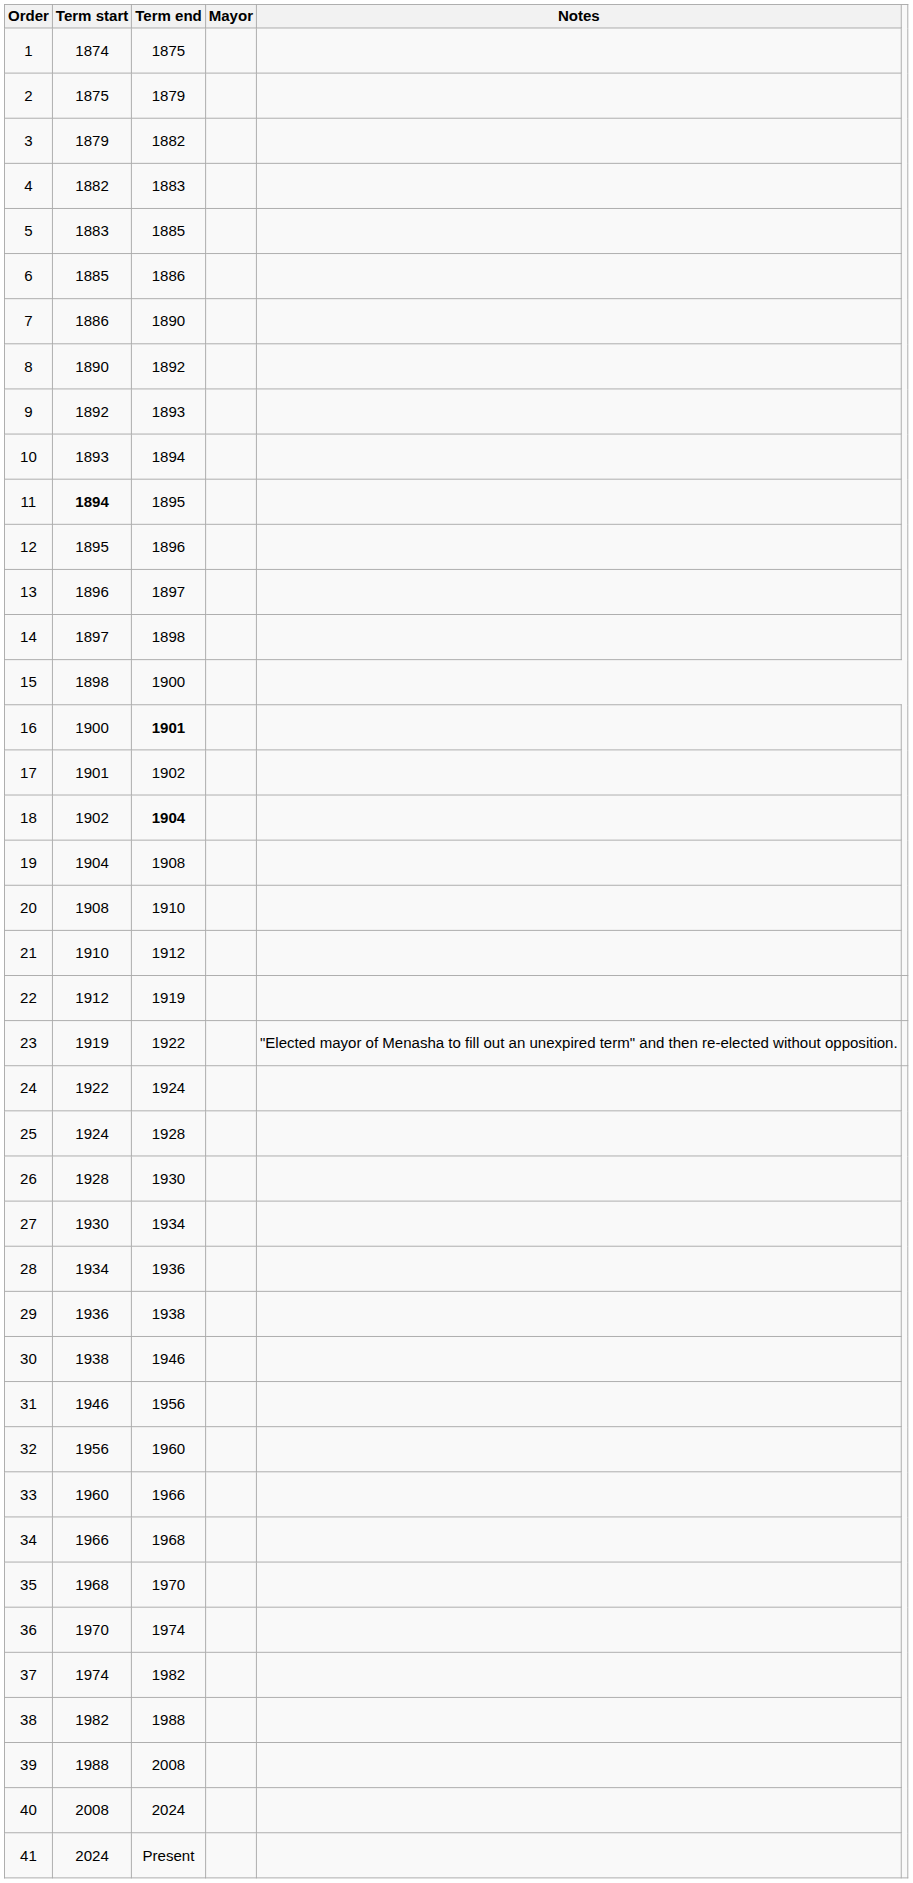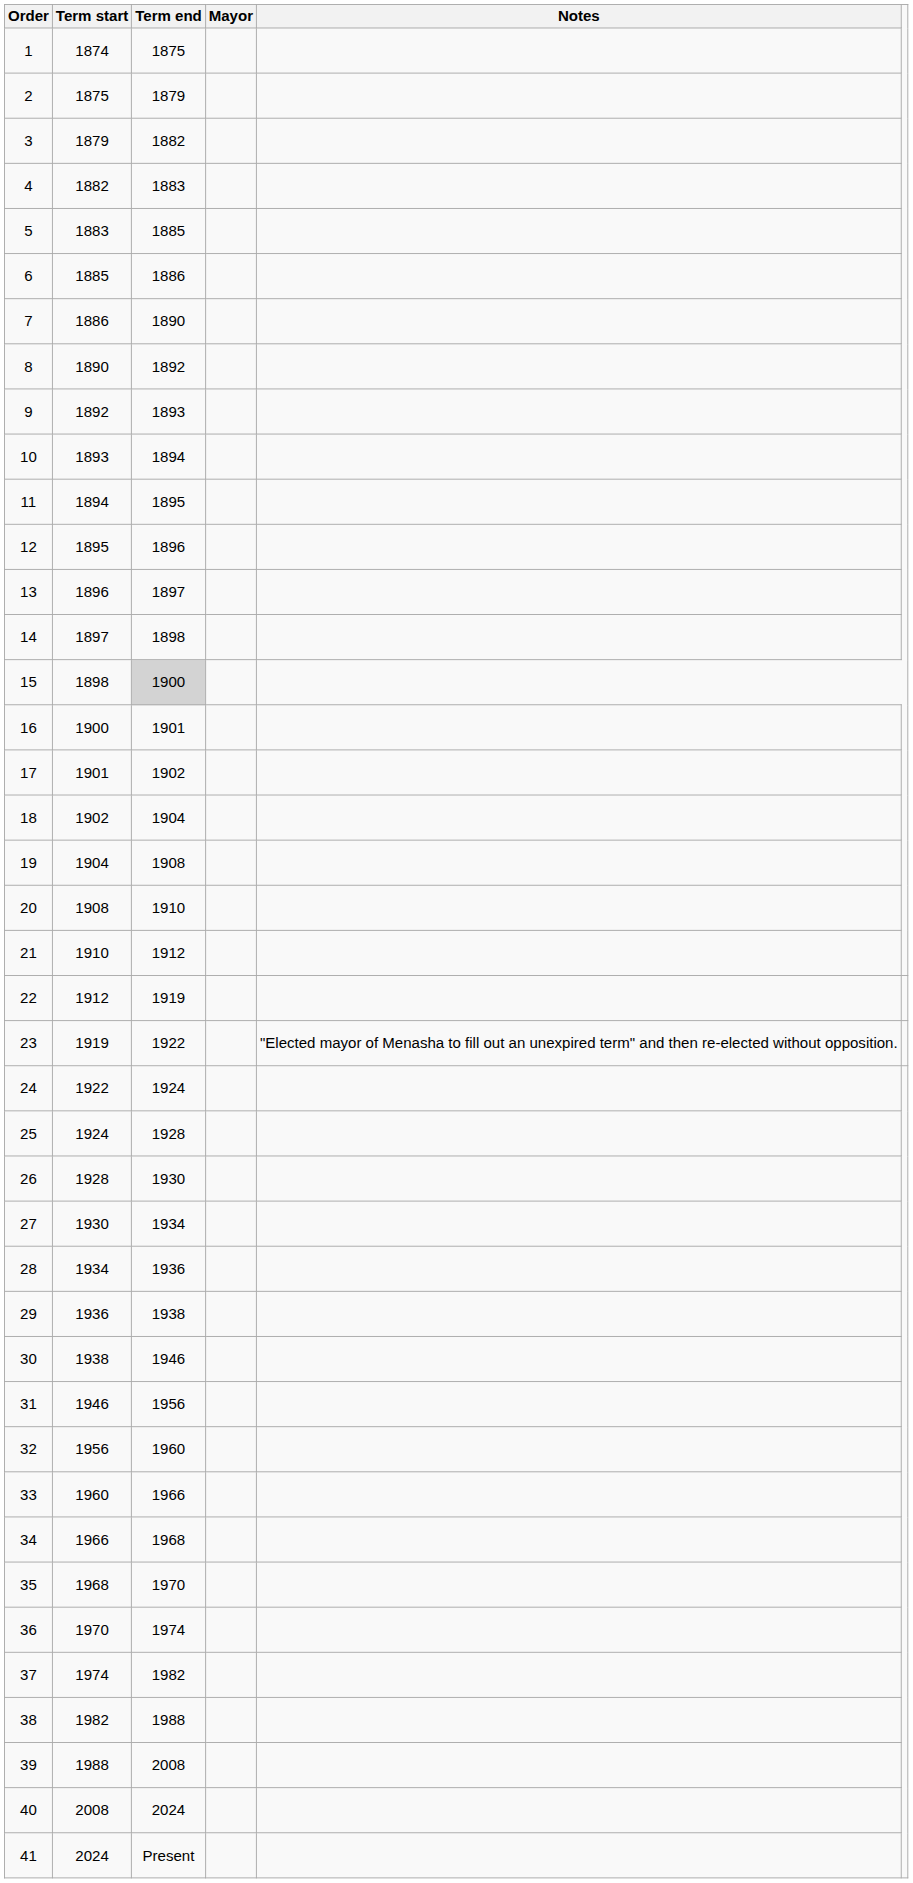(92, 502) bold -> (92, 502) normal
(168, 682) no background -> (168, 682) lightgrey background
(168, 727) bold -> (168, 727) normal
(168, 817) bold -> (168, 817) normal
